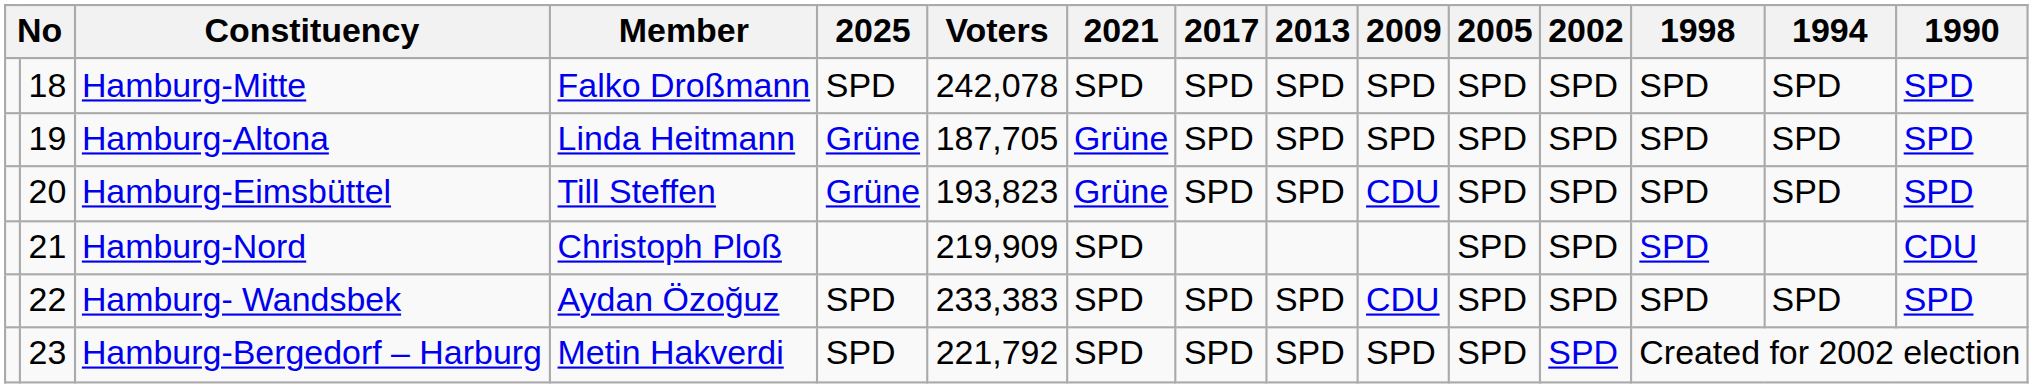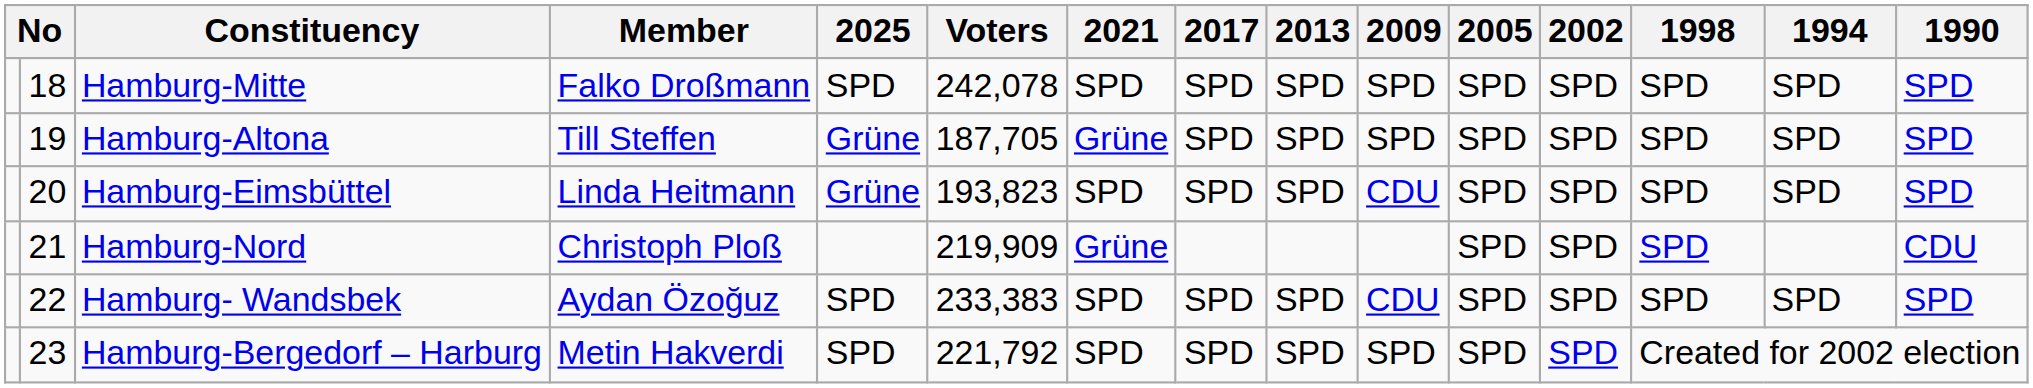(676, 138) Linda Heitmann -> (637, 138) Till Steffen
(637, 192) Till Steffen -> (676, 192) Linda Heitmann
(1121, 192) Grüne -> (1109, 192) SPD
(1109, 246) SPD -> (1121, 246) Grüne
